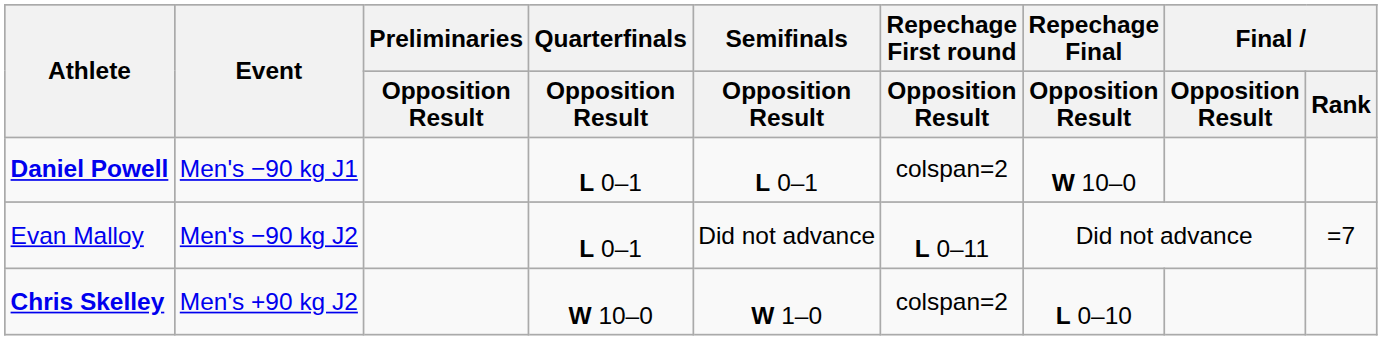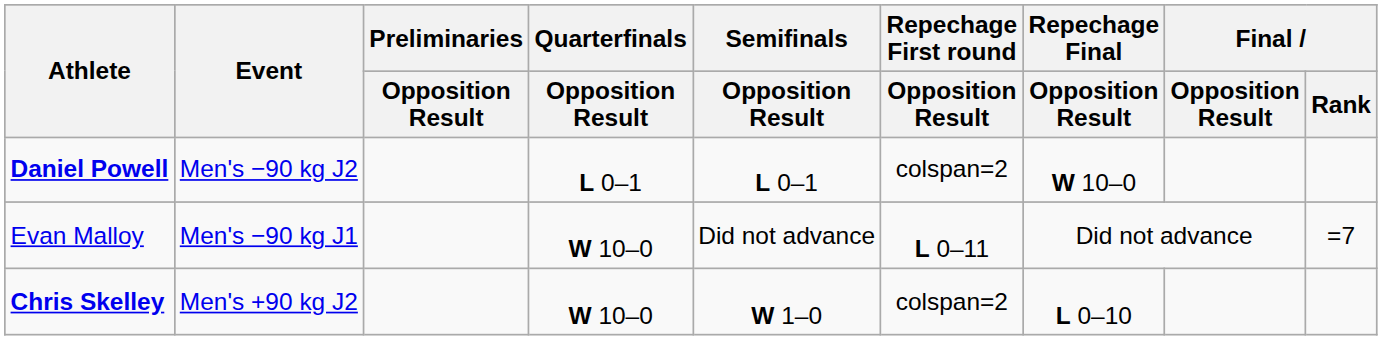(269, 170) Men's −90 kg J1 -> (269, 170) Men's −90 kg J2
(269, 236) Men's −90 kg J2 -> (269, 236) Men's −90 kg J1
(611, 249) L 0–1 -> (611, 249) W 10–0
